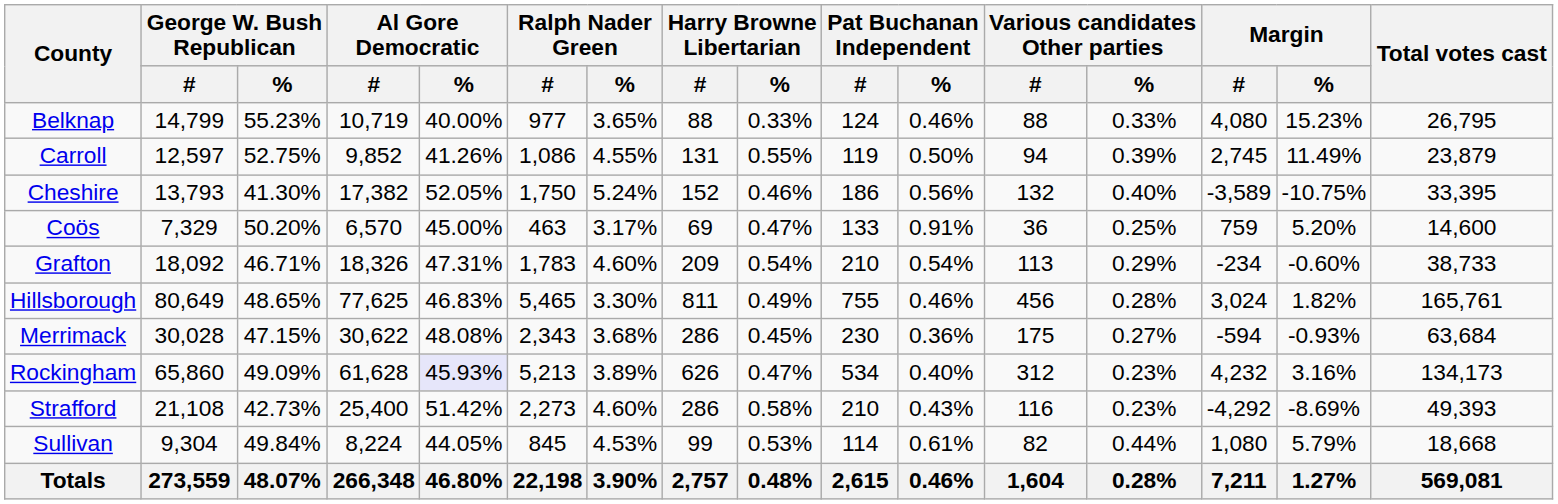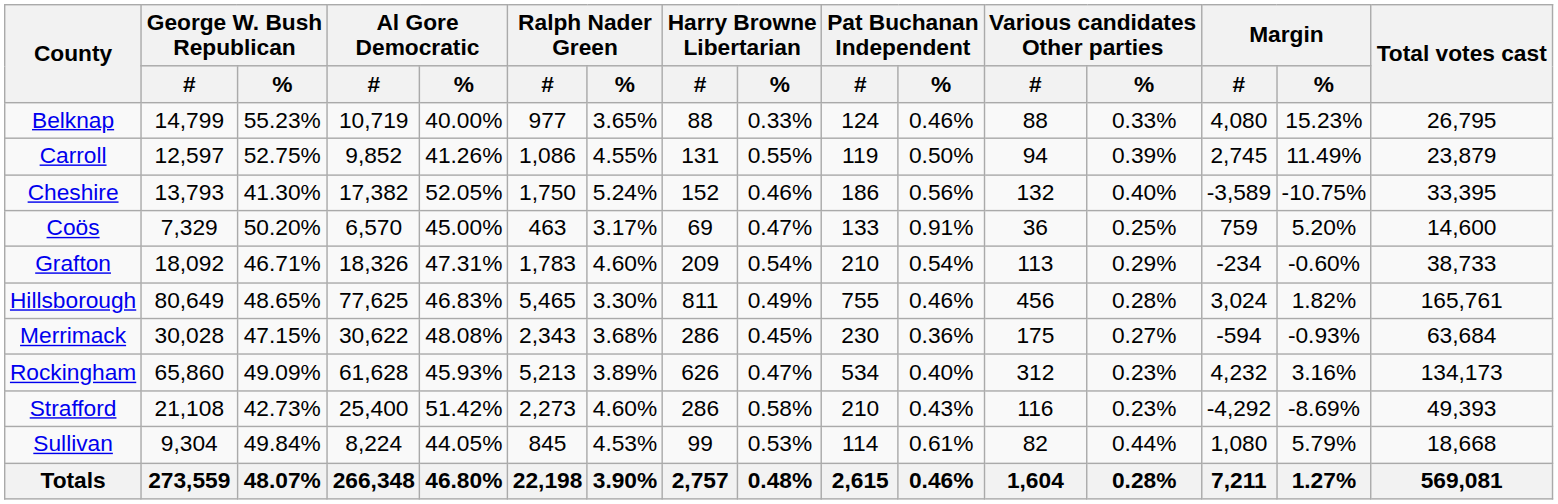(464, 372) lavender background -> (464, 372) no background
